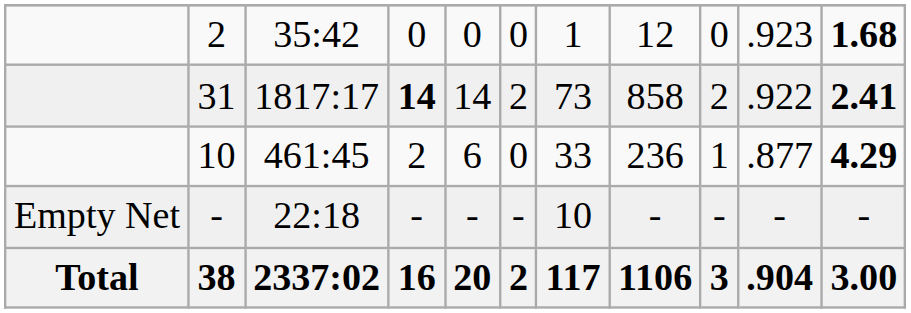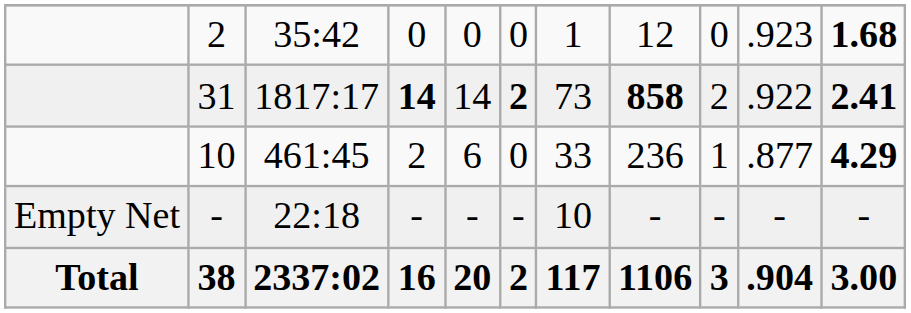(518, 95) normal -> (518, 95) bold
(655, 95) normal -> (655, 95) bold
